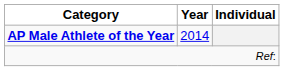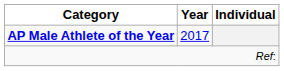(195, 36) 2014 -> (195, 36) 2017
